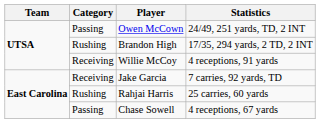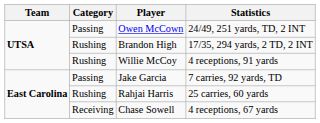(93, 61) Receiving -> (89, 61) Rushing
(93, 77) Receiving -> (88, 77) Passing
(88, 110) Passing -> (93, 110) Receiving
